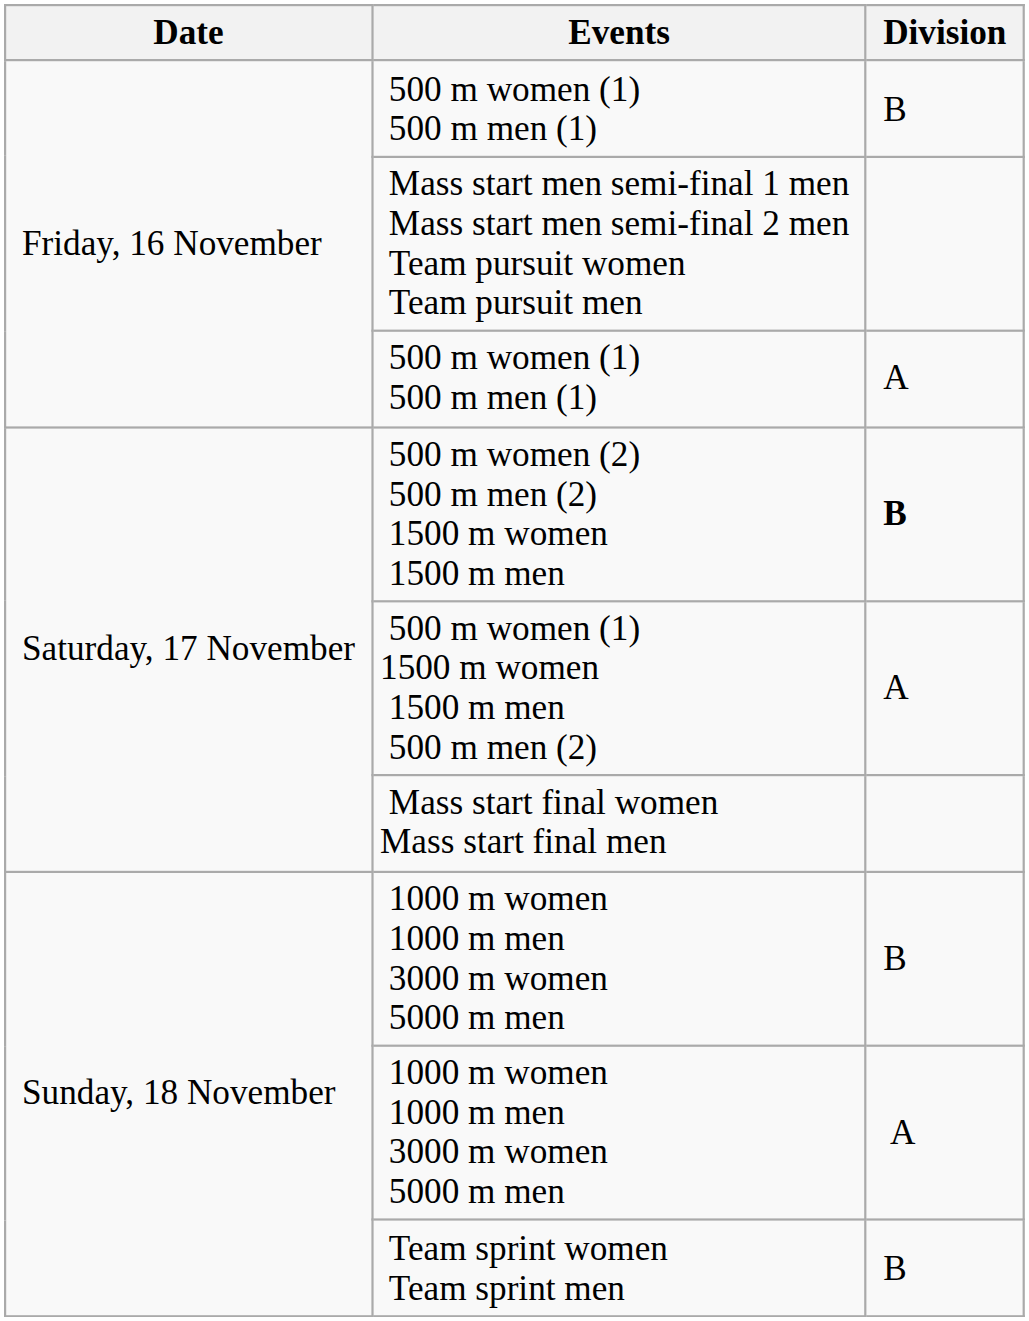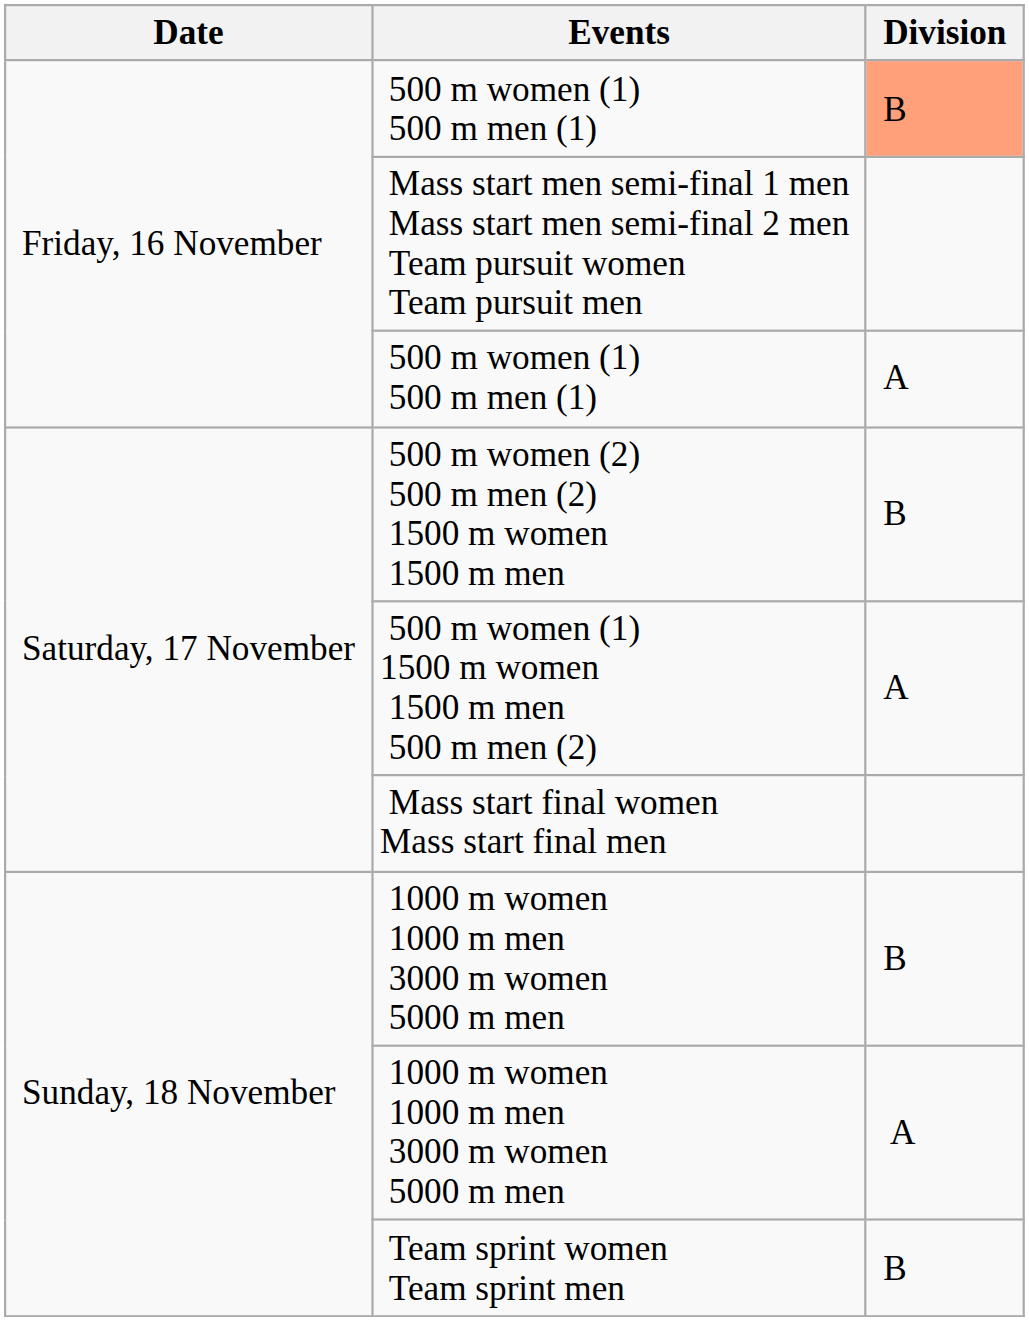(895, 108) no background -> (895, 108) lightsalmon background
(895, 513) bold -> (895, 513) normal
